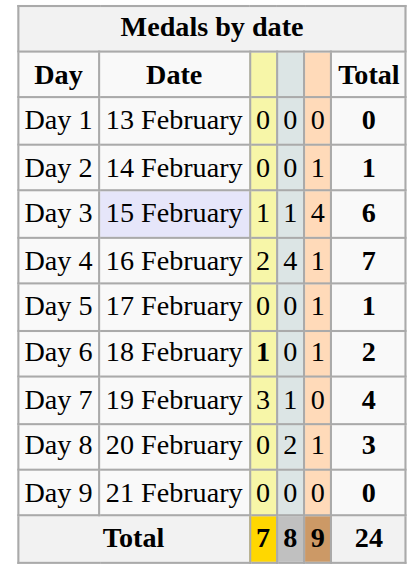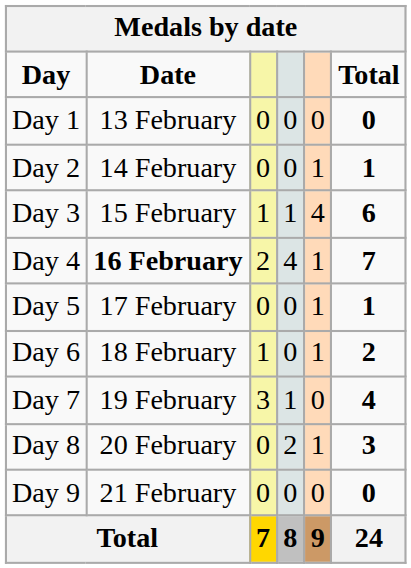(174, 213) lavender background -> (168, 213) no background
(174, 260) normal -> (168, 260) bold
(263, 352) bold -> (263, 352) normal
